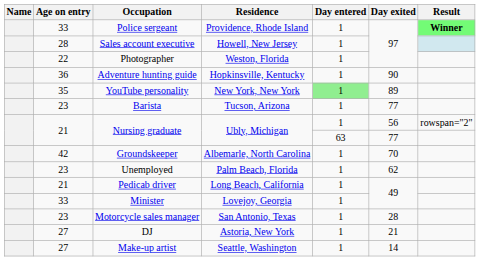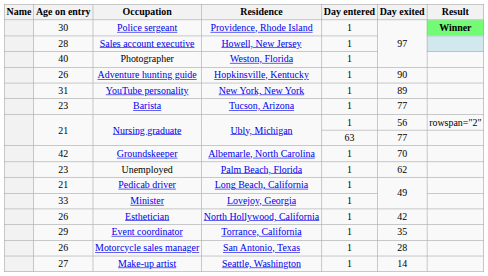(63, 28) 33 -> (63, 28) 30
(63, 59) 22 -> (63, 59) 40
(63, 75) 36 -> (63, 75) 26
(63, 91) 35 -> (63, 91) 31
(341, 91) lightgreen background -> (349, 91) no background
+ row: (147, 216)
+ row: (147, 232)
(63, 216) 23 -> (63, 248) 26
- row: (147, 232)
